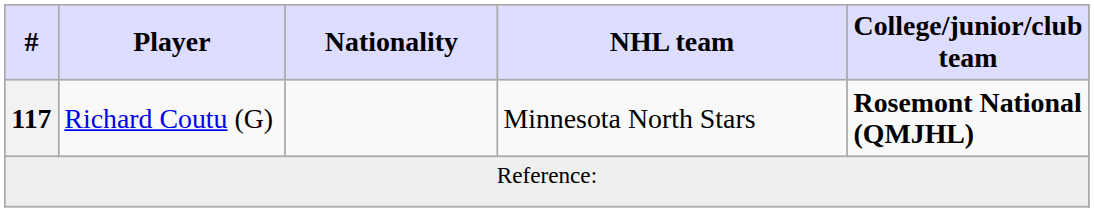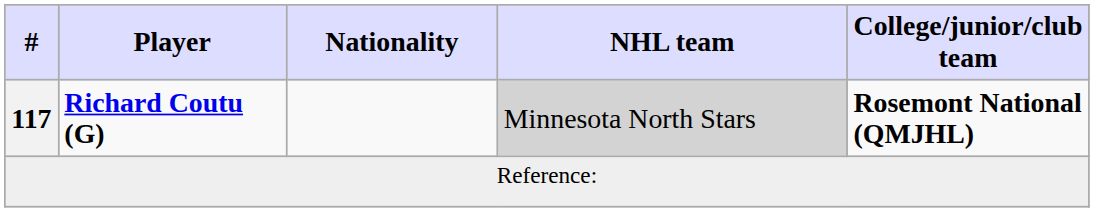(169, 117) normal -> (154, 117) bold
(629, 117) no background -> (630, 117) lightgrey background
